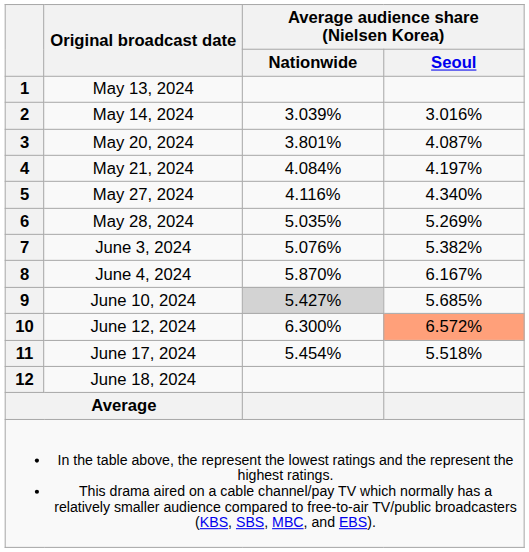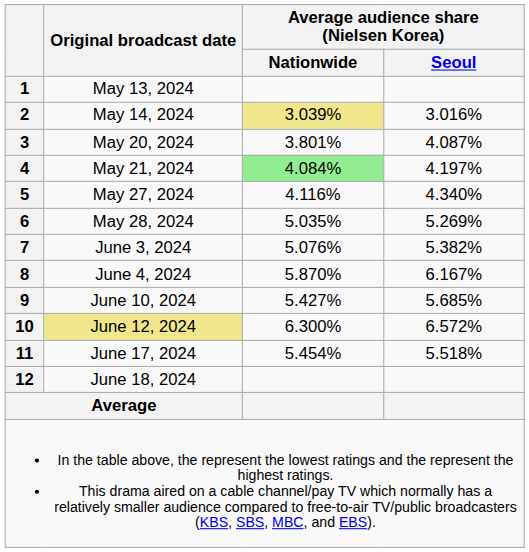(313, 115) no background -> (313, 115) khaki background
(313, 168) no background -> (313, 168) lightgreen background
(313, 300) lightgrey background -> (313, 300) no background
(143, 326) no background -> (143, 326) khaki background
(454, 326) lightsalmon background -> (454, 326) no background
